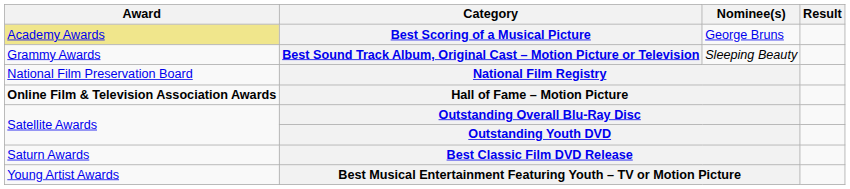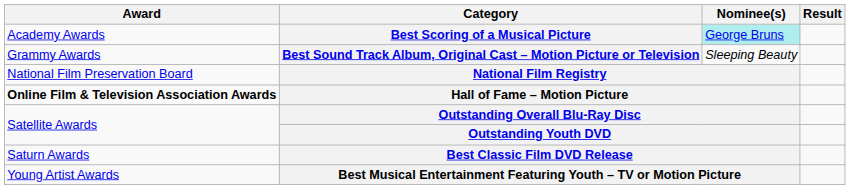(56, 34) khaki background -> (56, 34) no background
(745, 34) no background -> (745, 34) paleturquoise background
